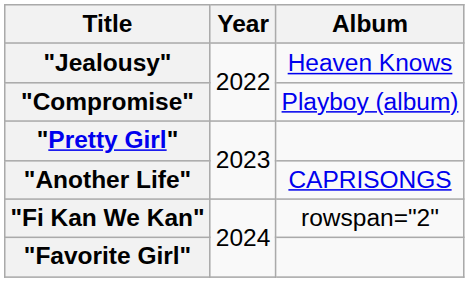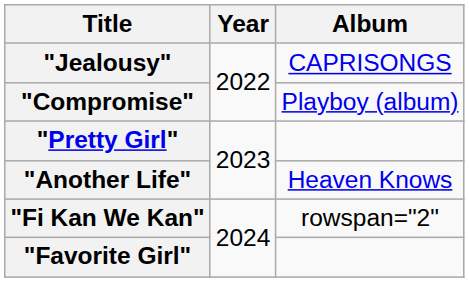(370, 62) Heaven Knows -> (370, 62) CAPRISONGS
(370, 179) CAPRISONGS -> (370, 179) Heaven Knows
